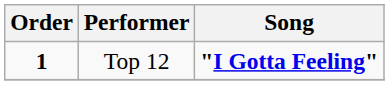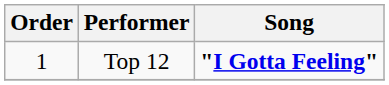(42, 60) bold -> (42, 60) normal
